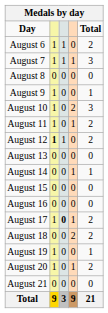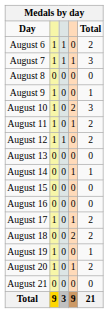(54, 140) bold -> (54, 140) normal
(64, 220) bold -> (64, 220) normal
